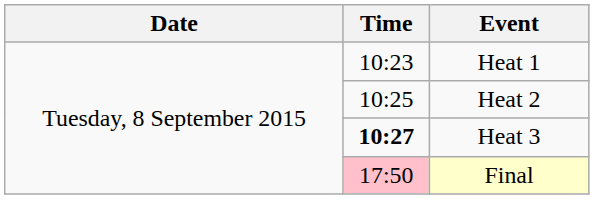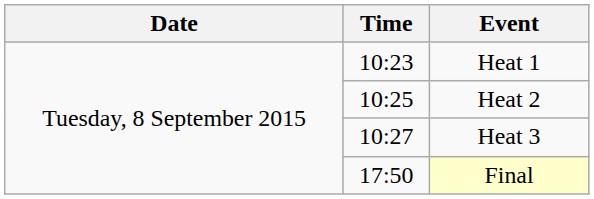(386, 136) bold -> (386, 136) normal
(386, 174) pink background -> (386, 174) no background
